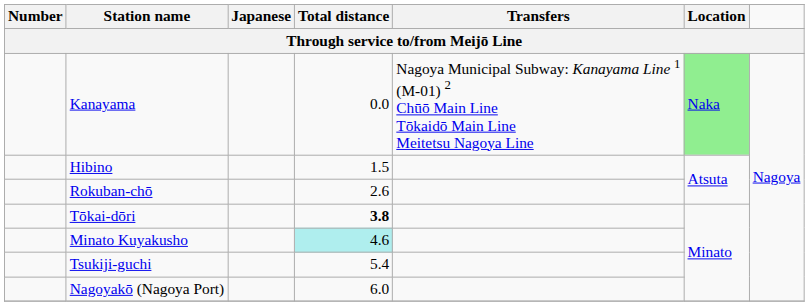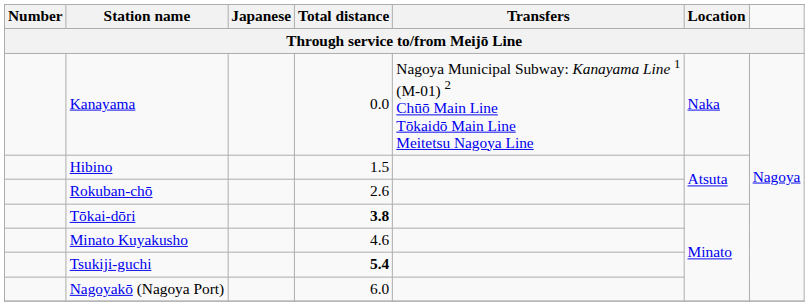(704, 104) lightgreen background -> (704, 104) no background
(380, 240) paleturquoise background -> (380, 240) no background
(380, 264) normal -> (380, 264) bold
